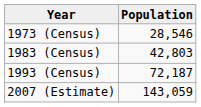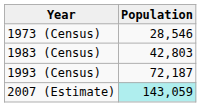(168, 92) no background -> (168, 92) paleturquoise background
